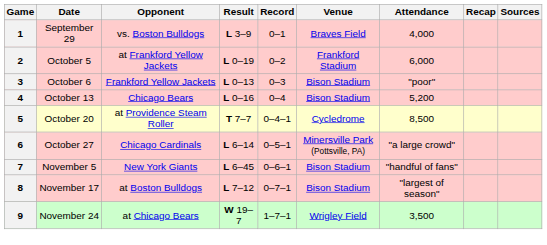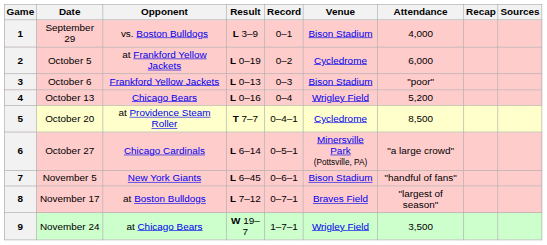(338, 33) Braves Field -> (340, 33) Bison Stadium
(338, 60) Frankford Stadium -> (340, 60) Cycledrome
(338, 97) Bison Stadium -> (340, 97) Wrigley Field
(338, 188) Bison Stadium -> (340, 199) Braves Field
